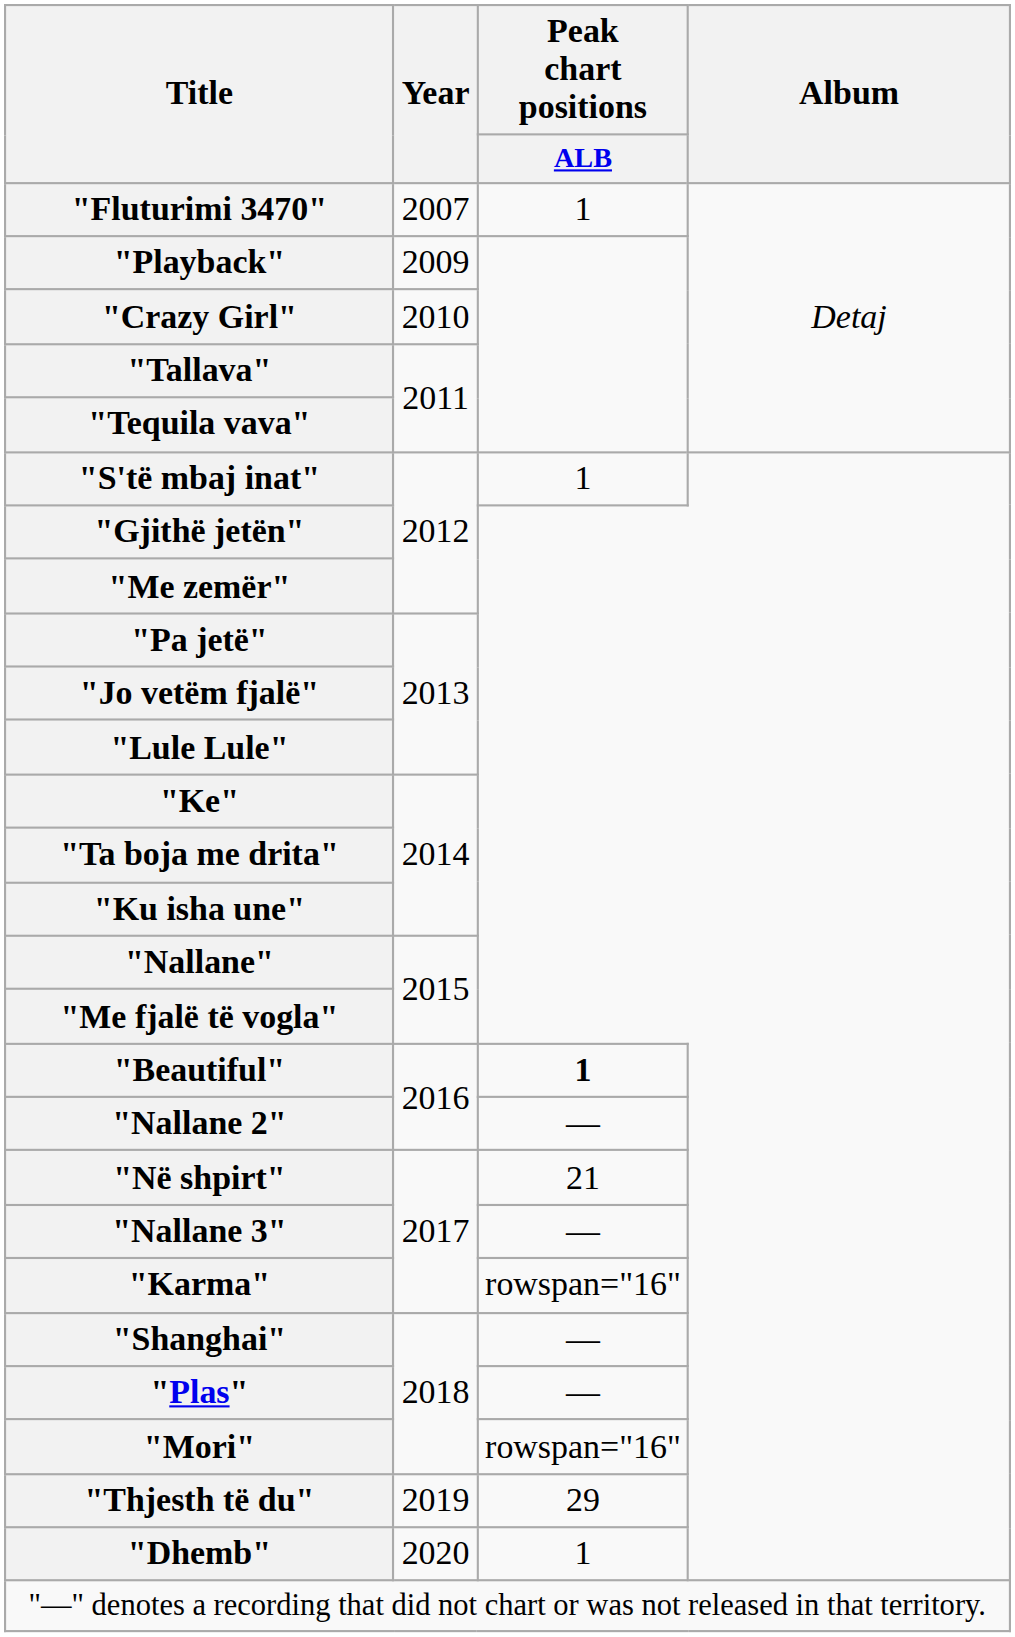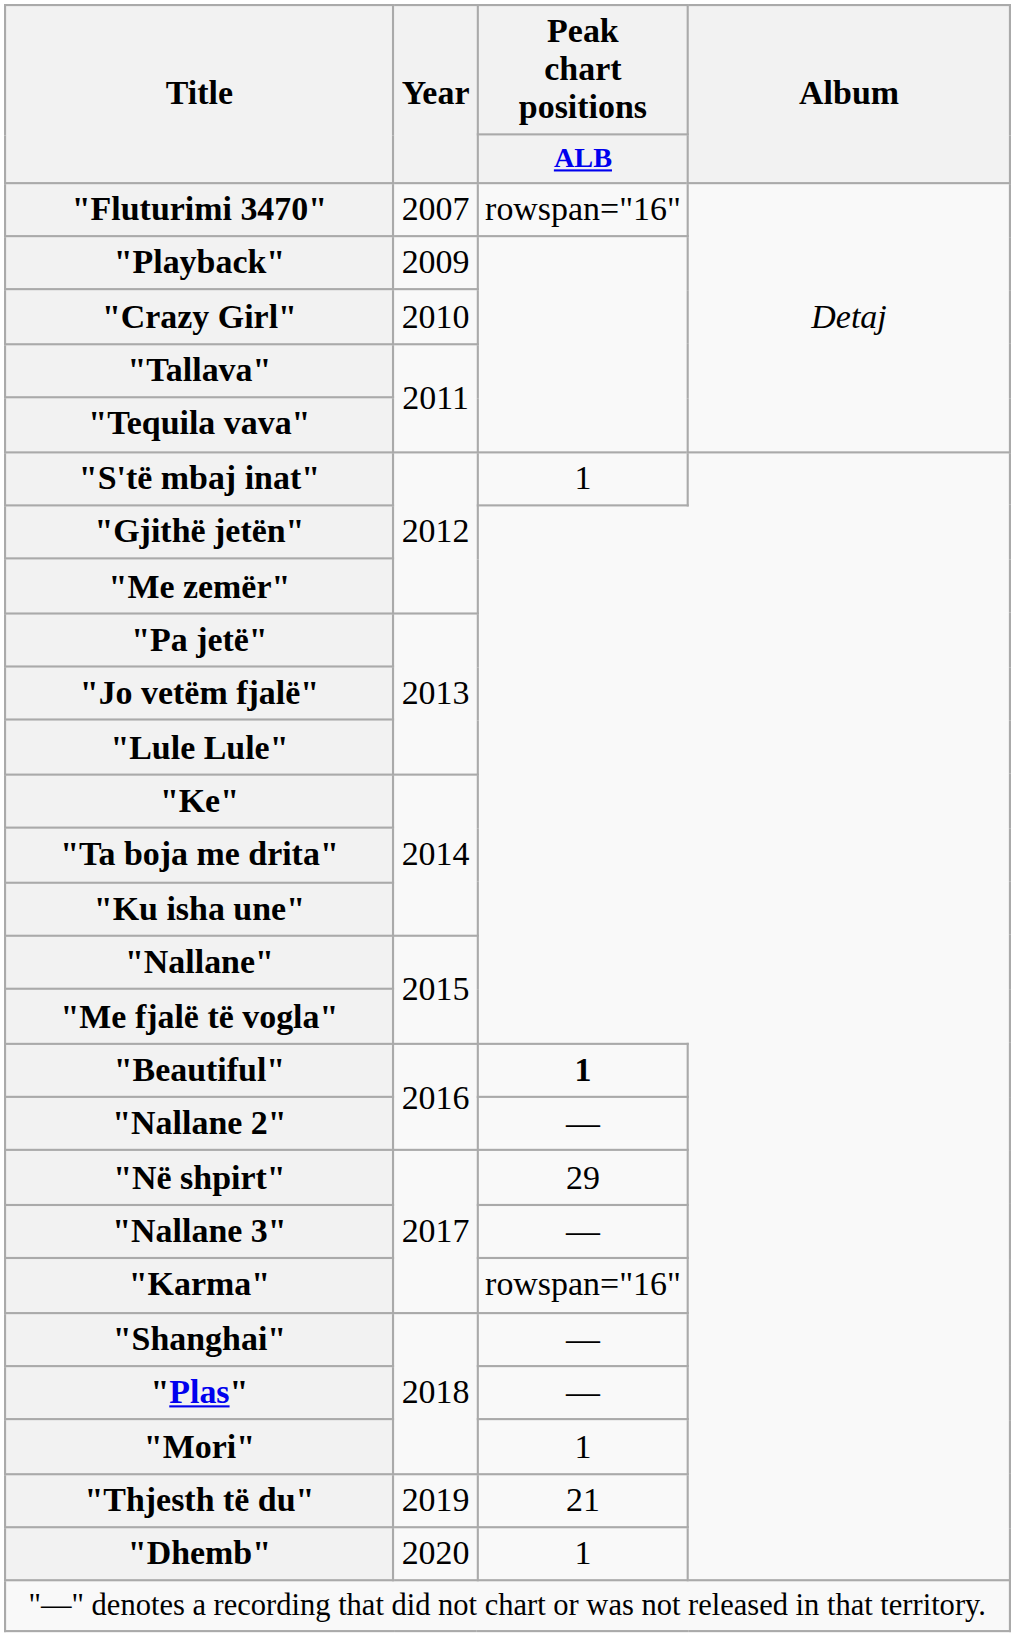(583, 208) 1 -> (583, 208) rowspan="16"
(583, 1177) 21 -> (583, 1177) 29
(583, 1446) rowspan="16" -> (583, 1446) 1
(583, 1499) 29 -> (583, 1499) 21
